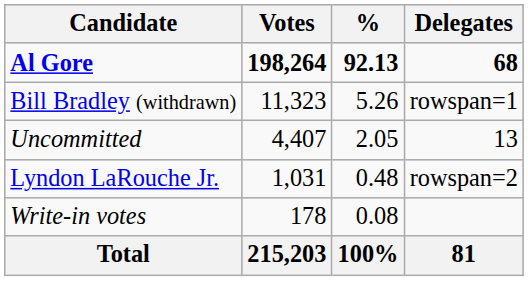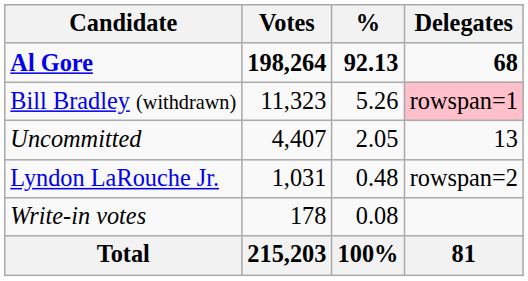(464, 100) no background -> (464, 100) pink background
